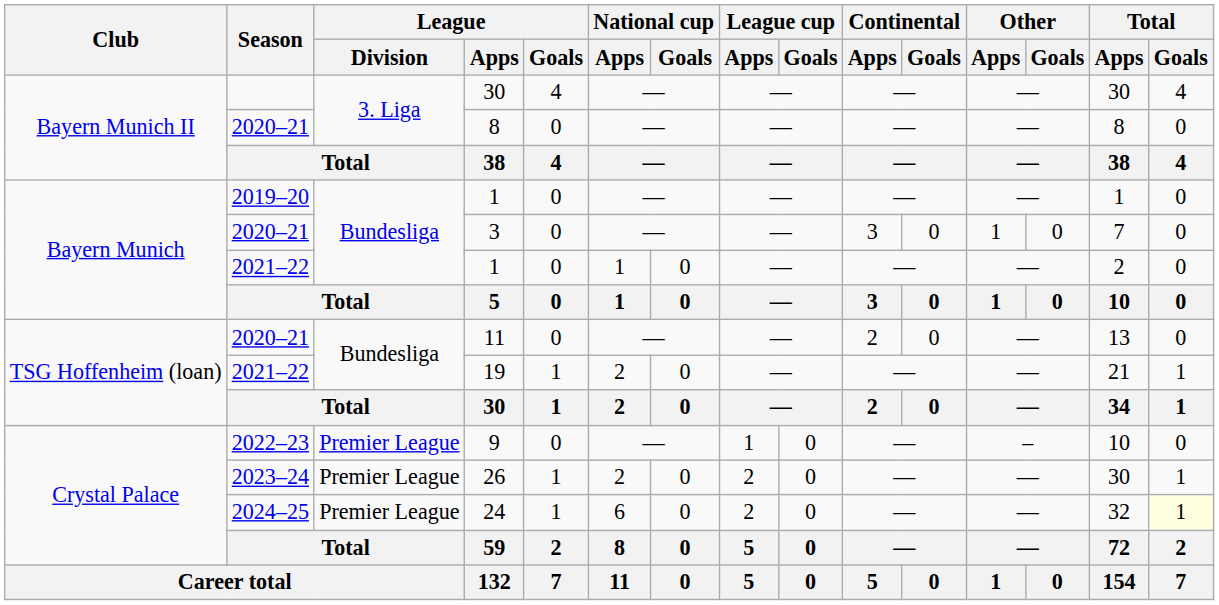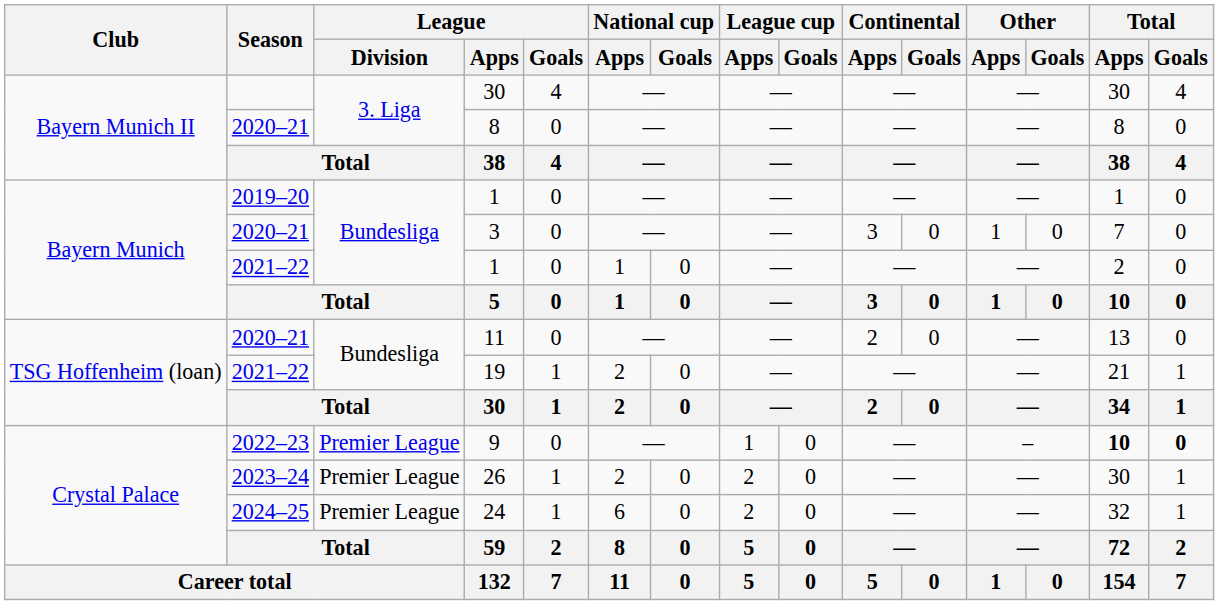(1119, 442) normal -> (1119, 442) bold
(1181, 442) normal -> (1181, 442) bold
(1181, 512) lightyellow background -> (1181, 512) no background
